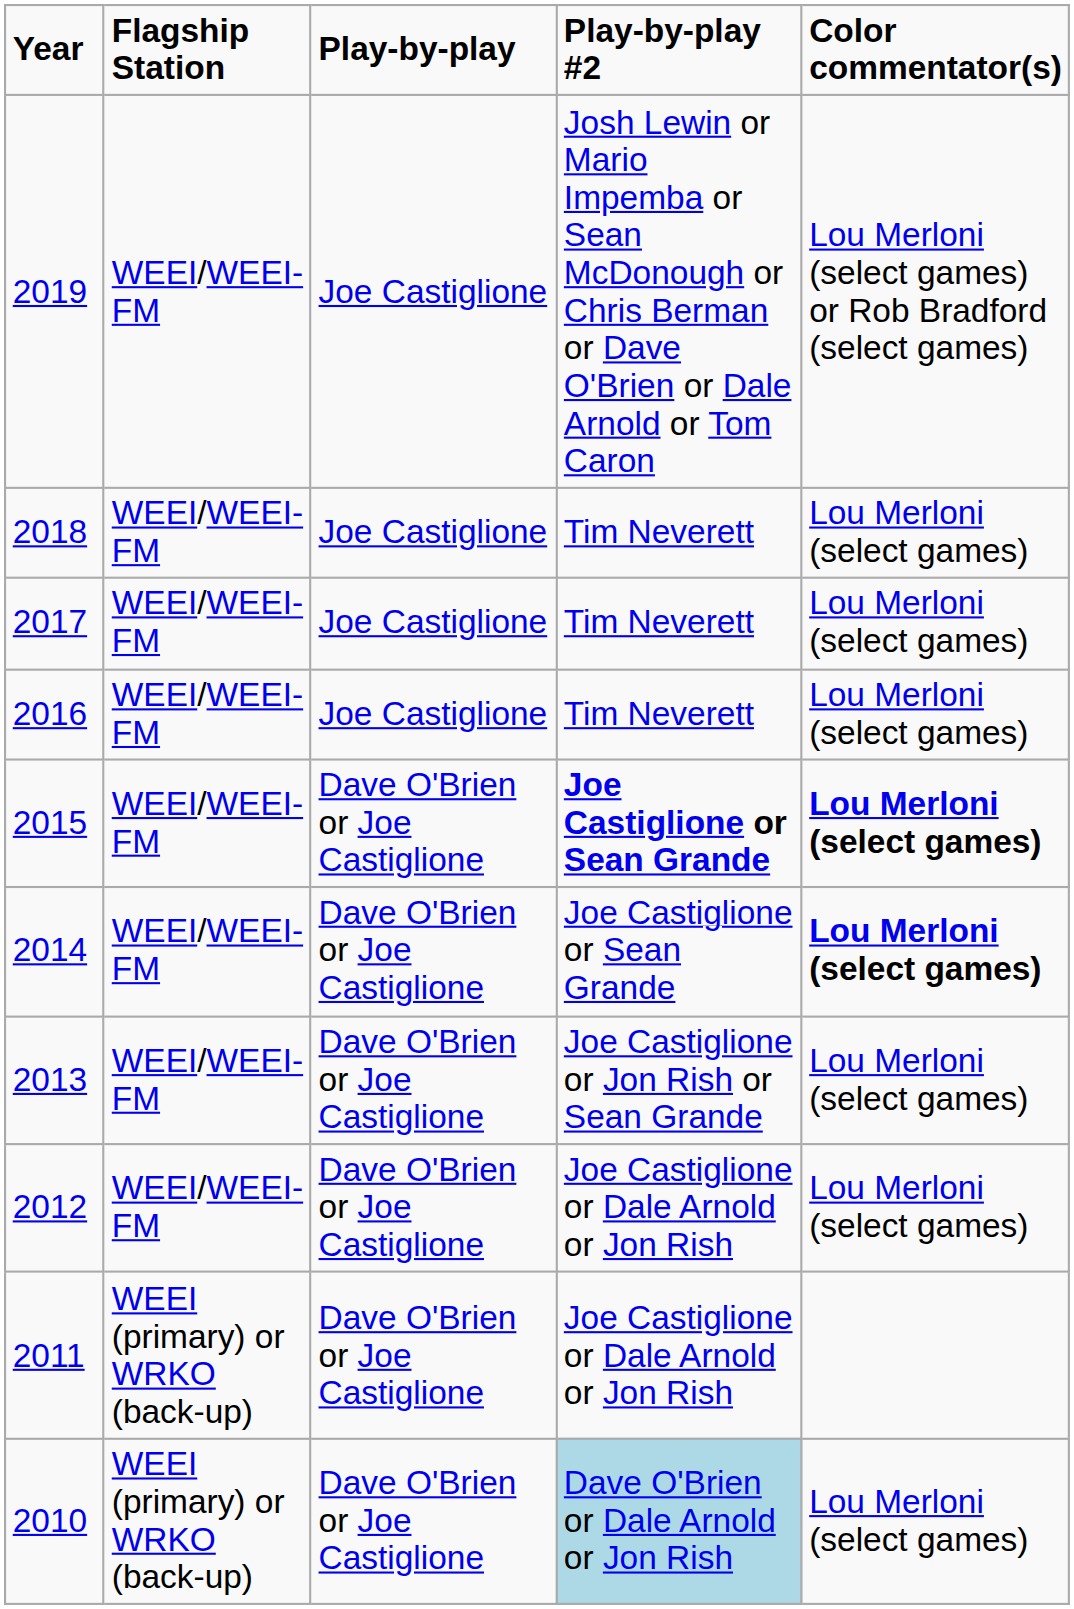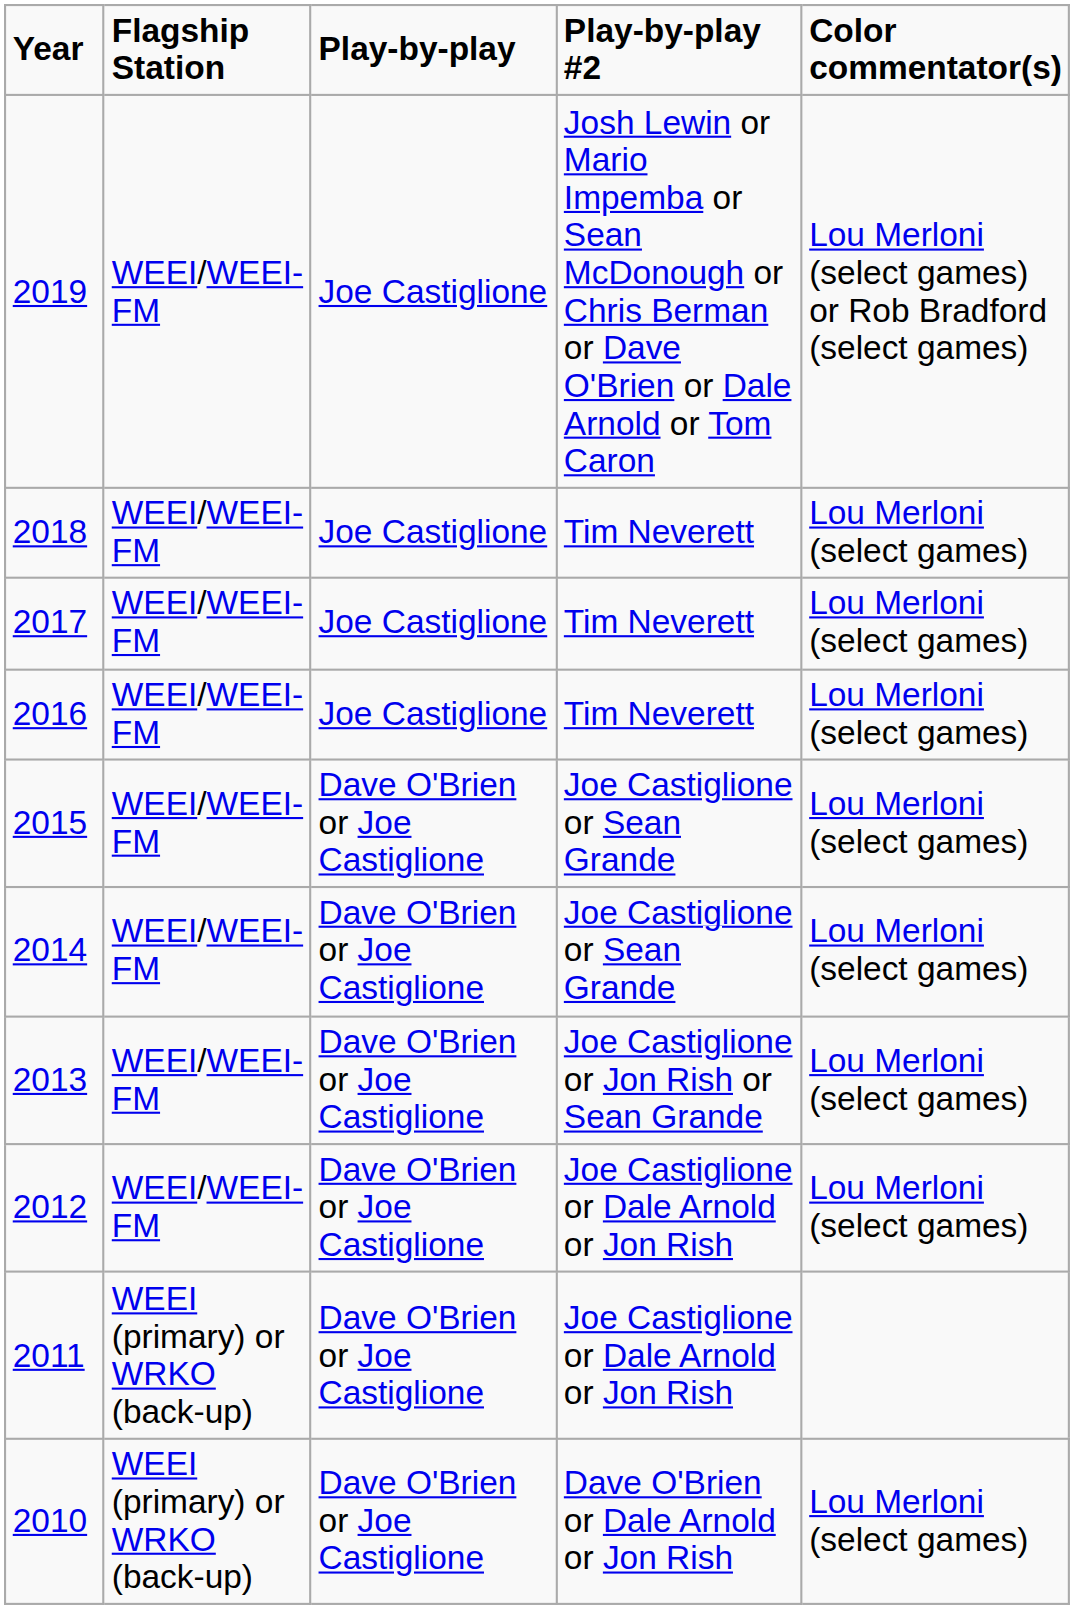(675, 822) bold -> (678, 822) normal
(925, 822) bold -> (919, 822) normal
(925, 951) bold -> (919, 951) normal
(670, 1520) lightblue background -> (670, 1520) no background
